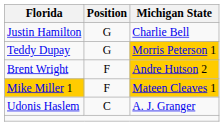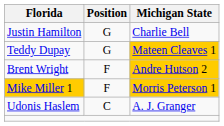(174, 50) Morris Peterson 1 -> (174, 50) Mateen Cleaves 1
(174, 87) Mateen Cleaves 1 -> (174, 87) Morris Peterson 1
